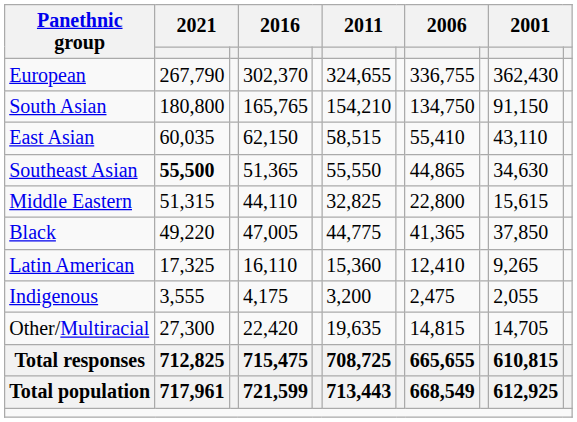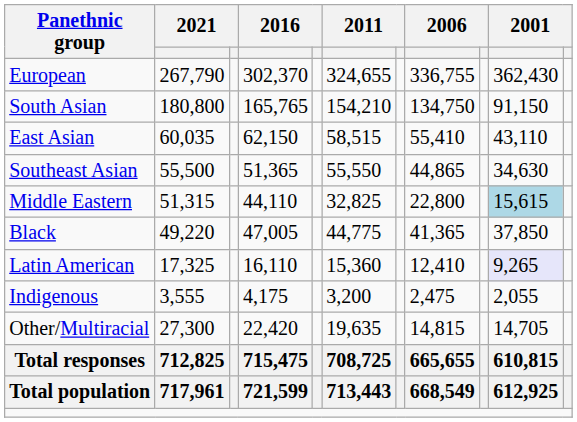(187, 169) bold -> (187, 169) normal
(521, 201) no background -> (521, 201) lightblue background
(516, 264) no background -> (516, 264) lavender background
